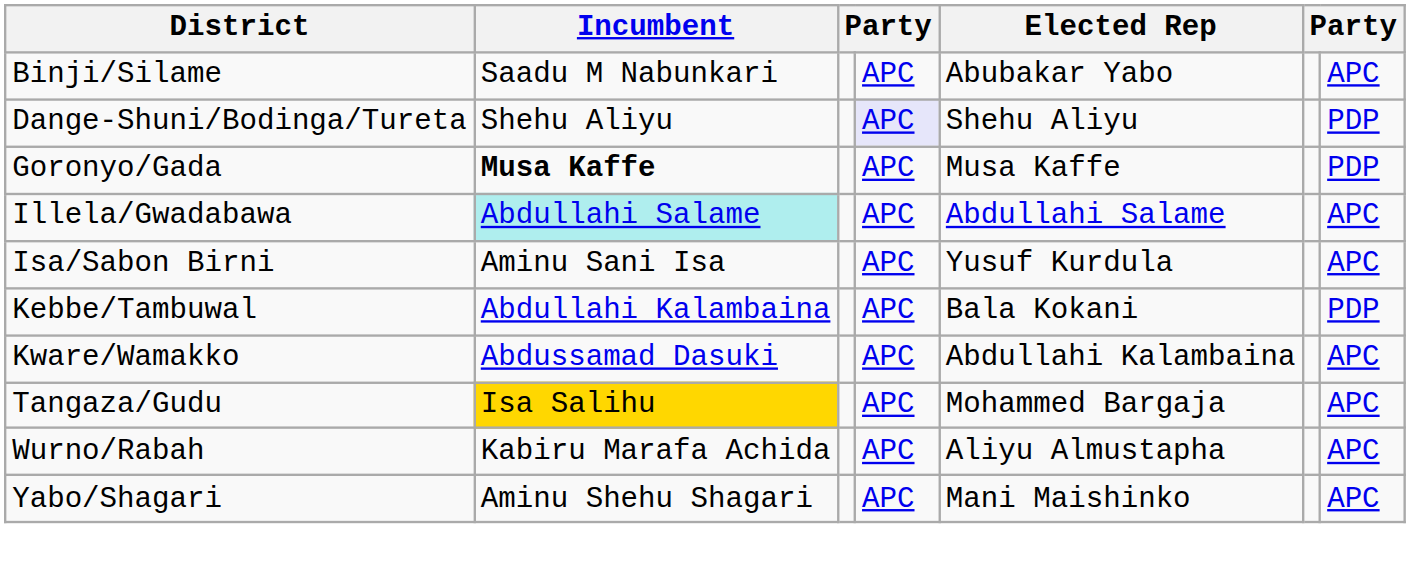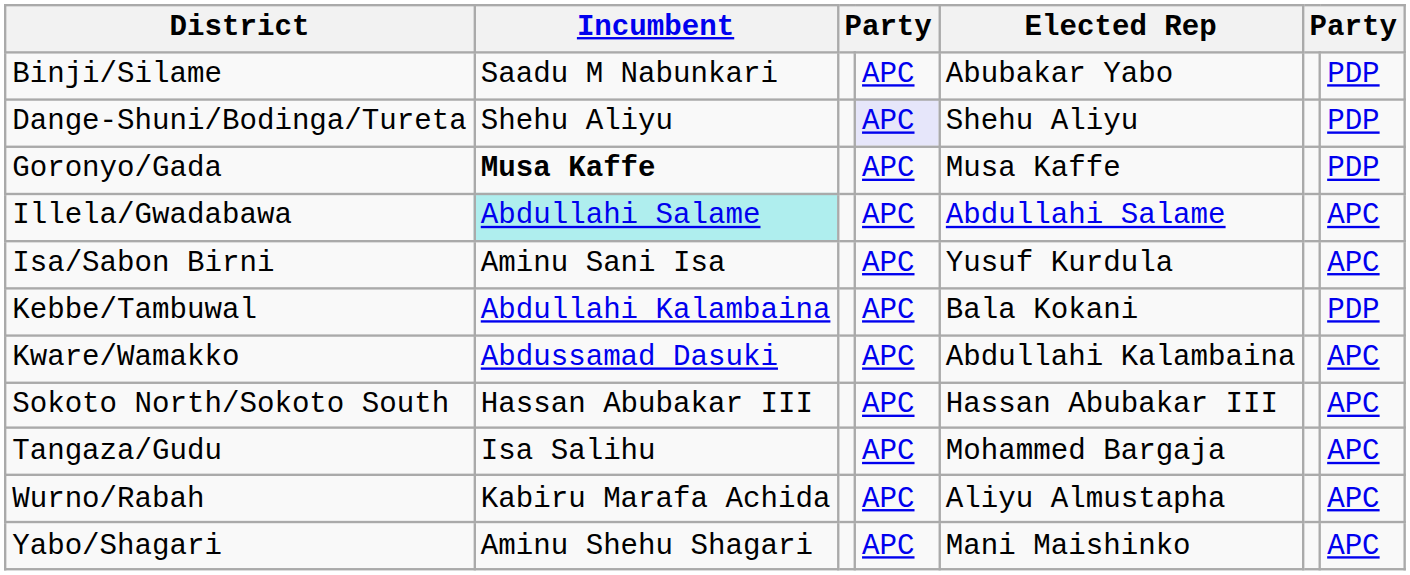(1353, 76) APC -> (1353, 76) PDP
+ row: (231, 405)
(568, 405) gold background -> (568, 453) no background
